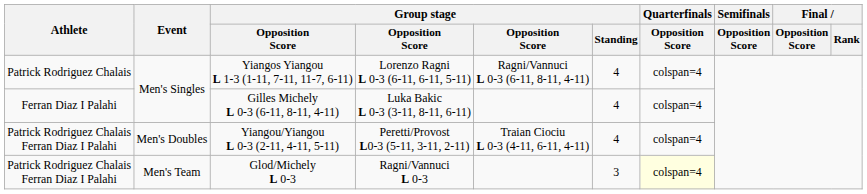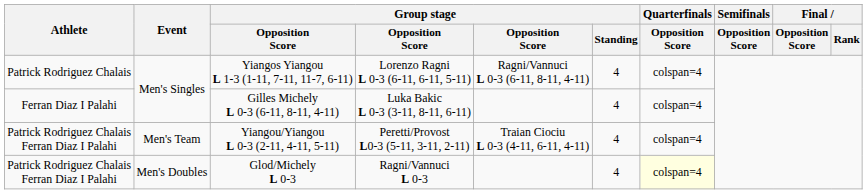(172, 139) Men's Doubles -> (172, 139) Men's Team
(172, 172) Men's Team -> (172, 172) Men's Doubles
(616, 172) 3 -> (616, 172) 4
